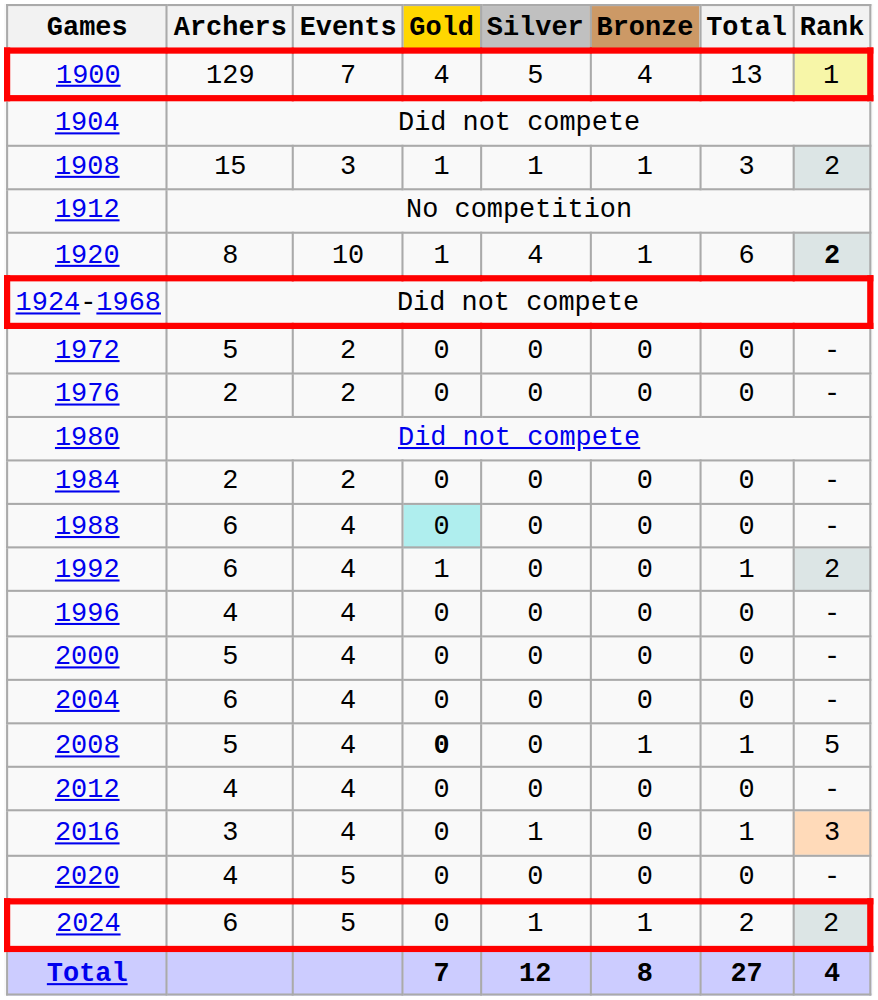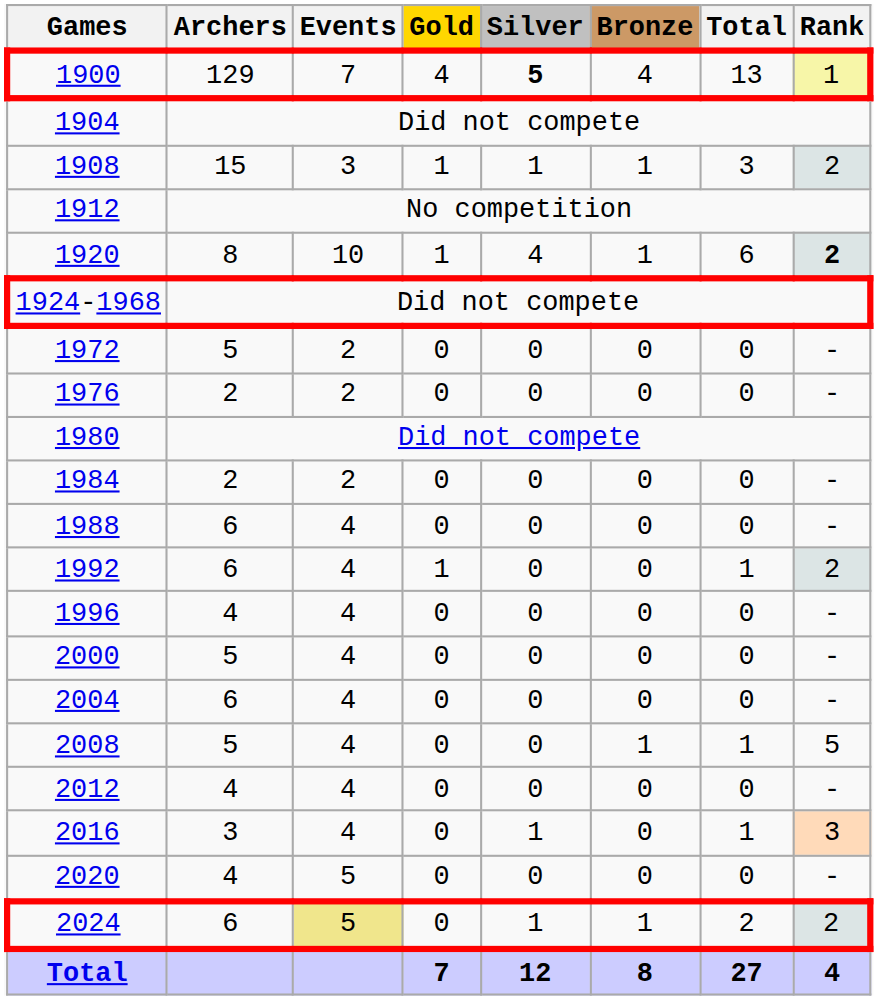(535, 75) normal -> (535, 75) bold
(442, 526) paleturquoise background -> (442, 526) no background
(442, 745) bold -> (442, 745) normal
(348, 925) no background -> (348, 925) khaki background
